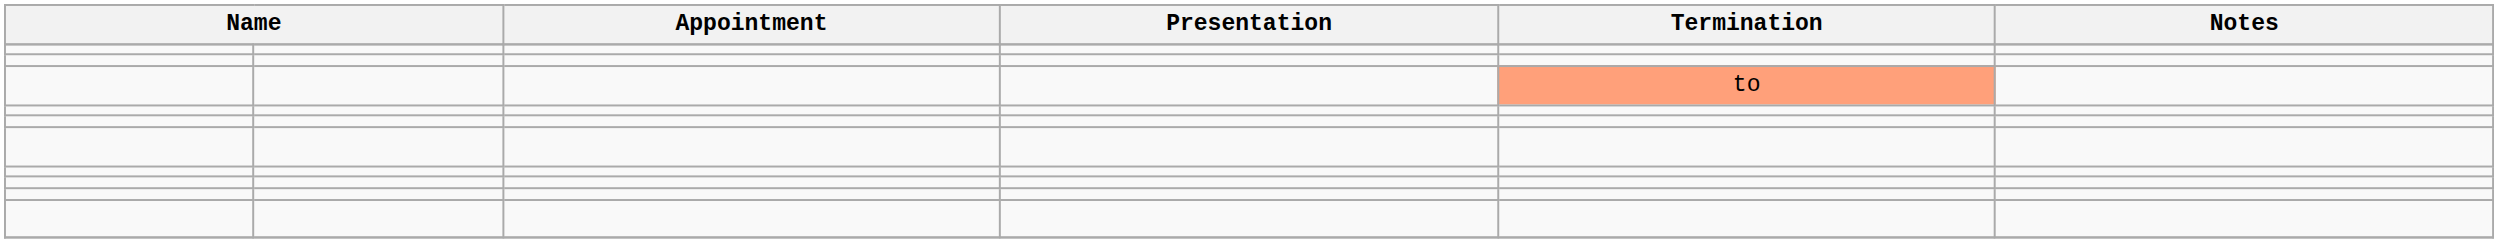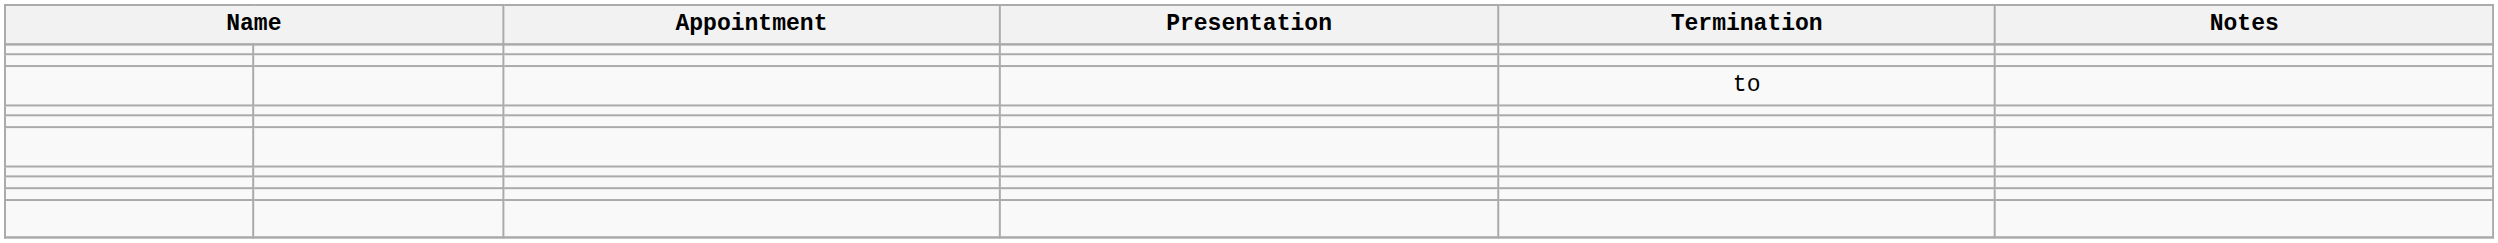(1747, 85) lightsalmon background -> (1747, 85) no background
